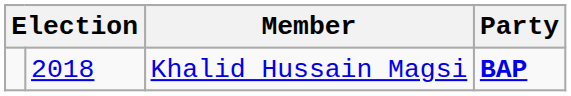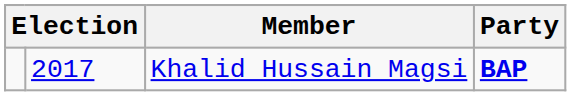(63, 70) 2018 -> (63, 70) 2017
